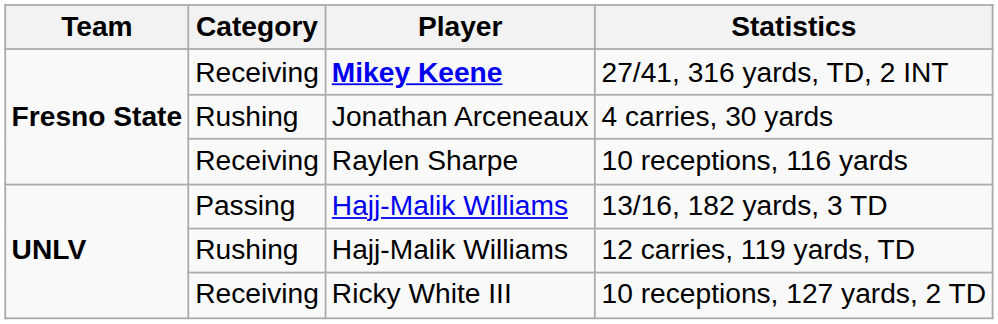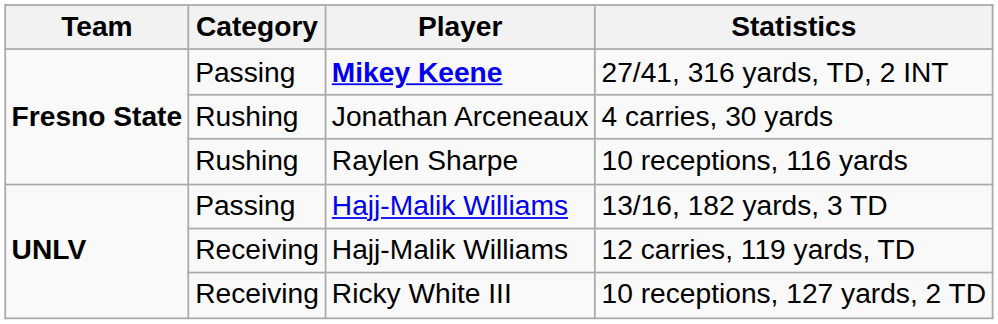(257, 71) Receiving -> (245, 71) Passing
(257, 160) Receiving -> (247, 160) Rushing
(247, 250) Rushing -> (257, 250) Receiving
